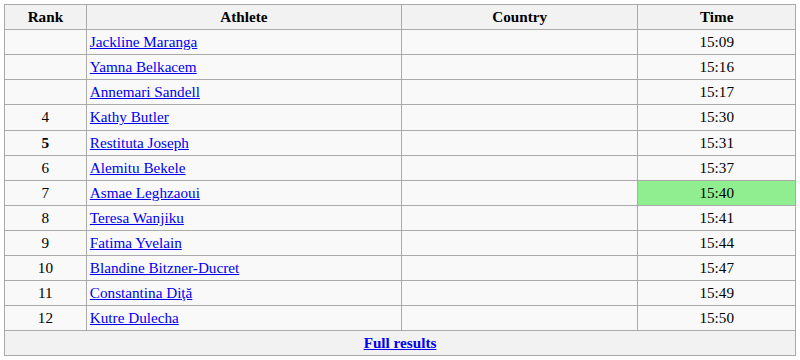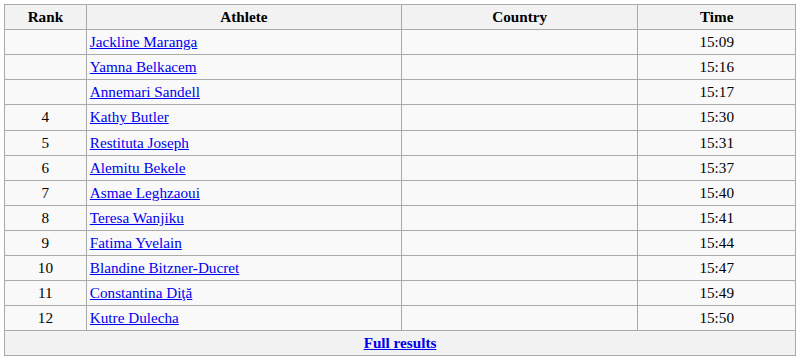(45, 142) bold -> (45, 142) normal
(717, 192) lightgreen background -> (717, 192) no background
